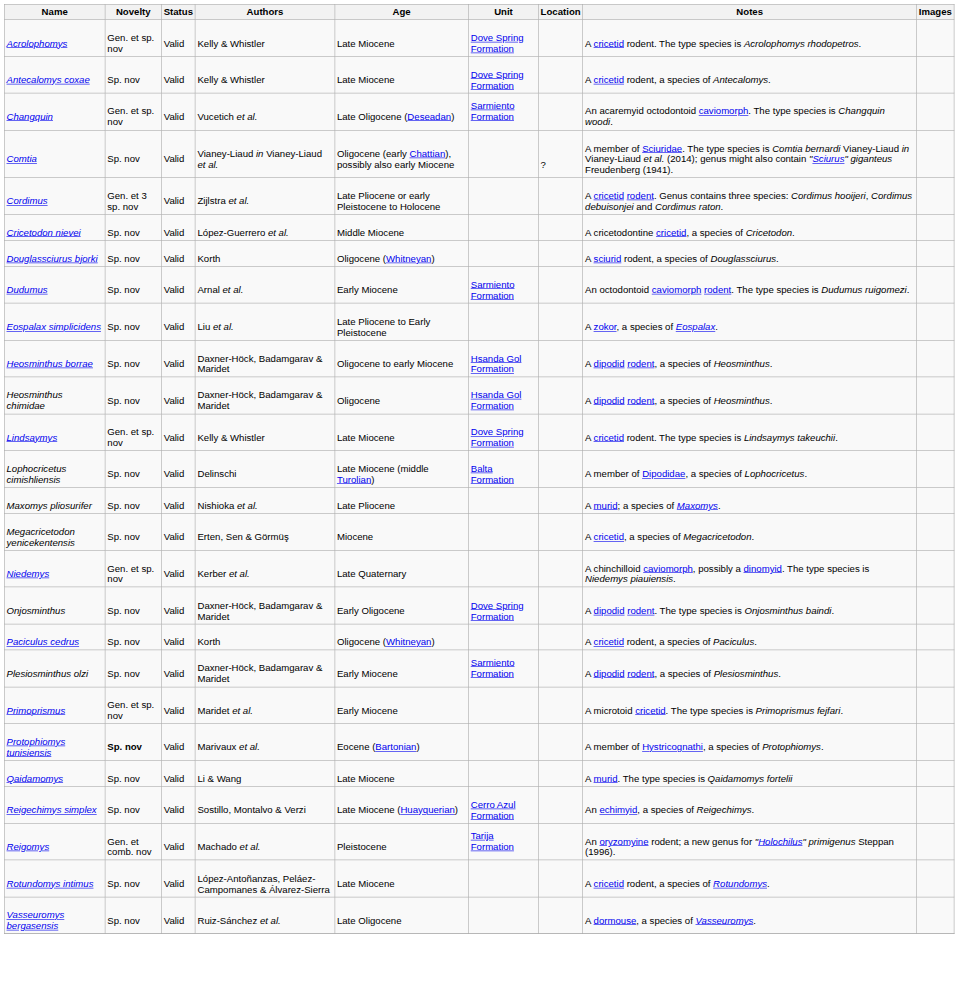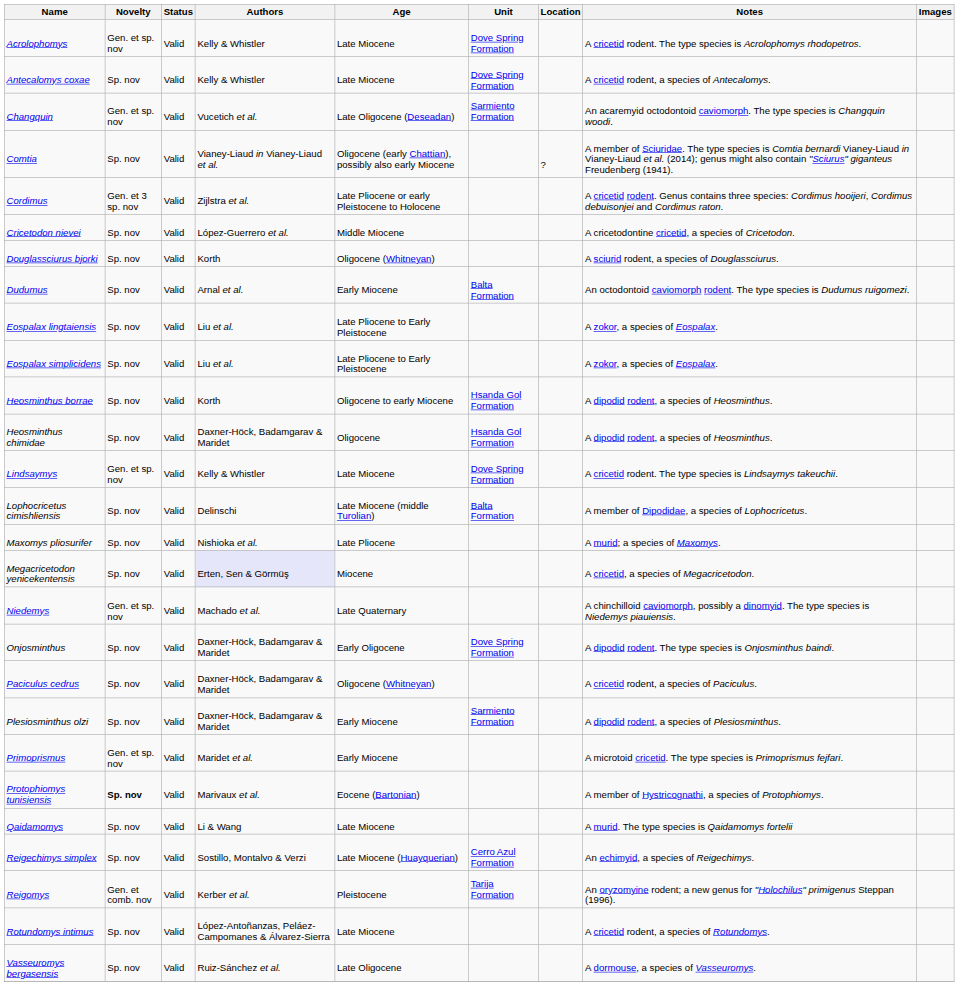(493, 290) Sarmiento Formation -> (492, 290) Balta Formation
+ row: (51, 327)
(260, 364) Daxner-Höck, Badamgarav & Maridet -> (209, 400) Korth
(243, 537) no background -> (243, 574) lavender background
(224, 574) Kerber et al. -> (229, 611) Machado et al.
(209, 642) Korth -> (260, 684) Daxner-Höck, Badamgarav & Maridet
(229, 847) Machado et al. -> (224, 894) Kerber et al.
